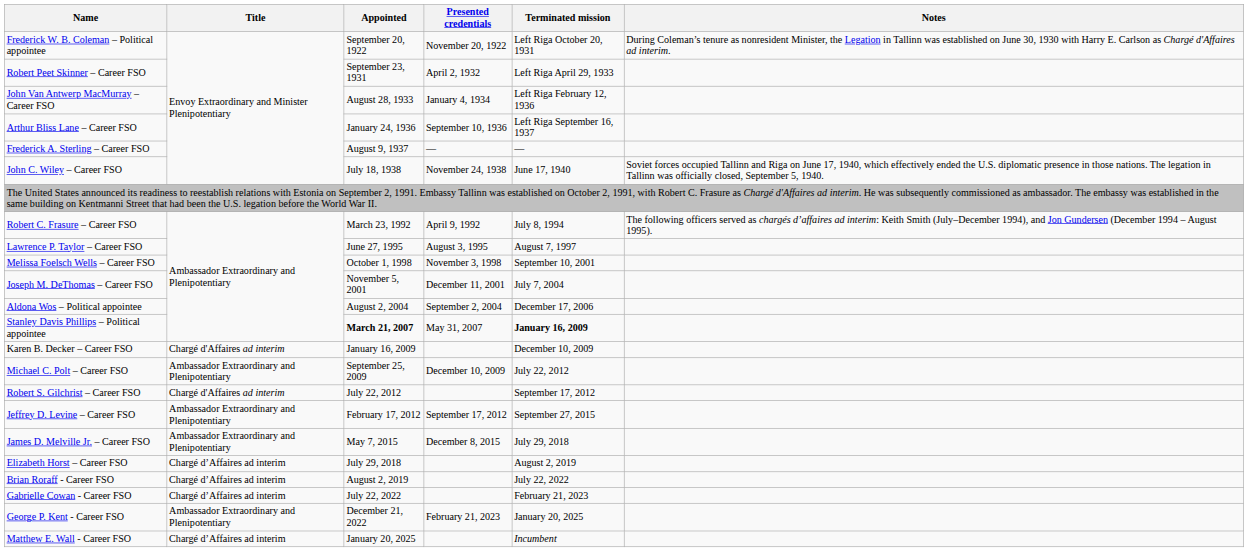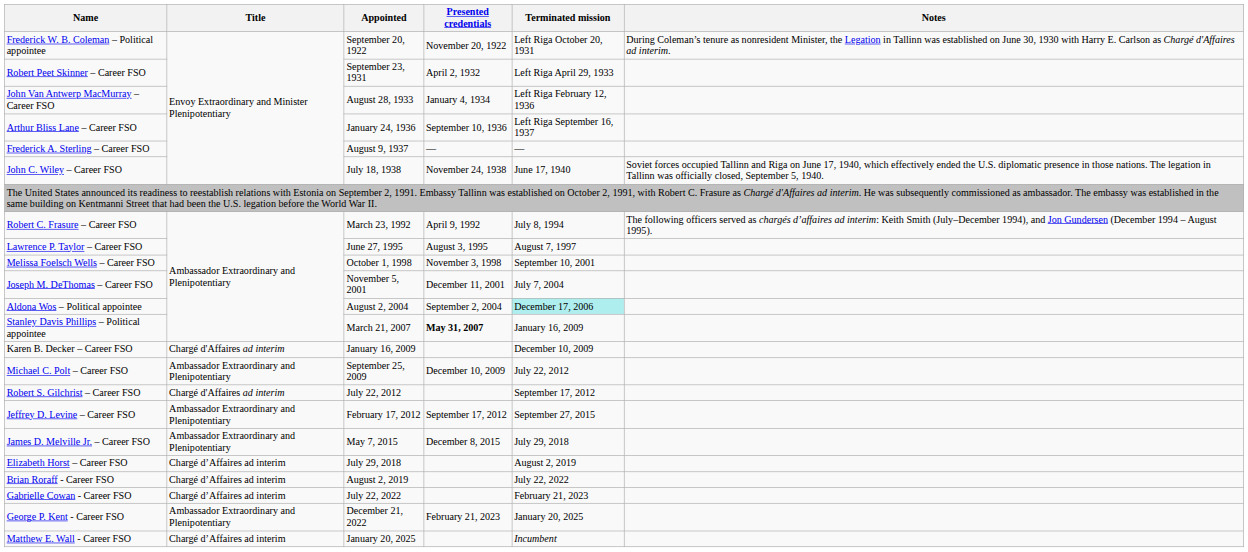(554, 306) no background -> (554, 306) paleturquoise background
(380, 328) bold -> (379, 328) normal
(454, 328) normal -> (455, 328) bold
(551, 328) bold -> (549, 328) normal
